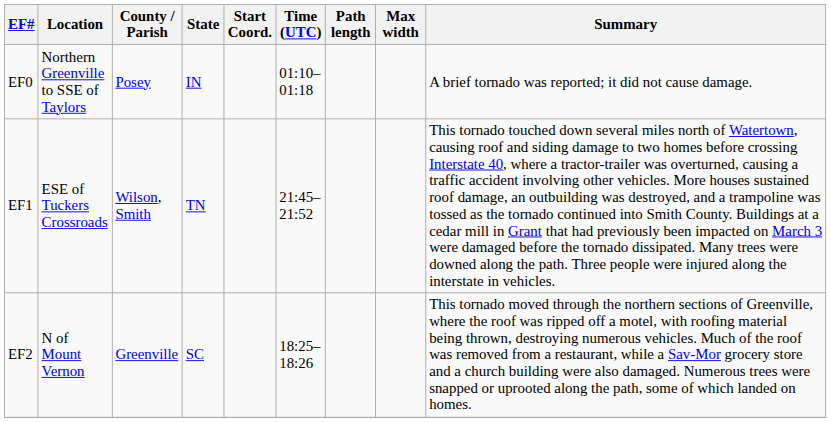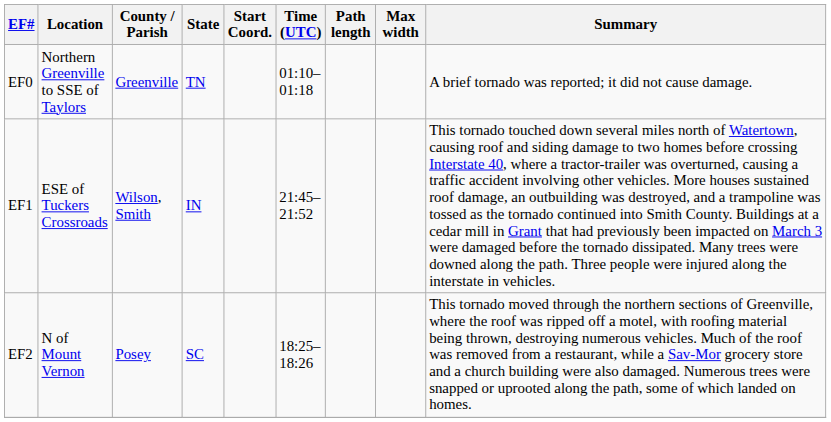(133, 81) Posey -> (147, 81) Greenville
(194, 81) IN -> (196, 81) TN
(196, 205) TN -> (194, 205) IN
(147, 354) Greenville -> (133, 354) Posey
